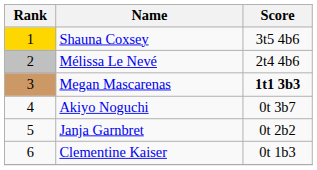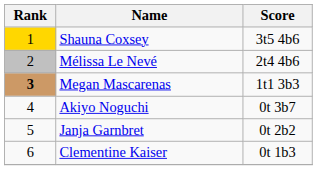(30, 84) normal -> (30, 84) bold
(278, 84) bold -> (278, 84) normal
